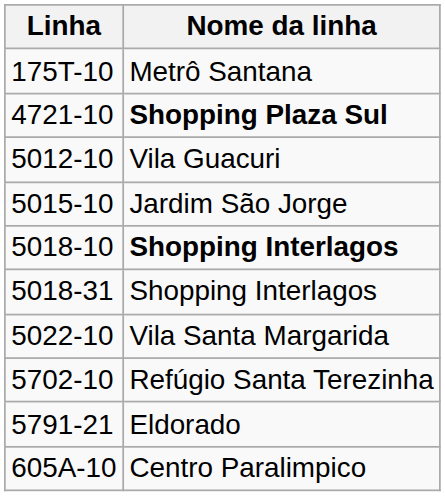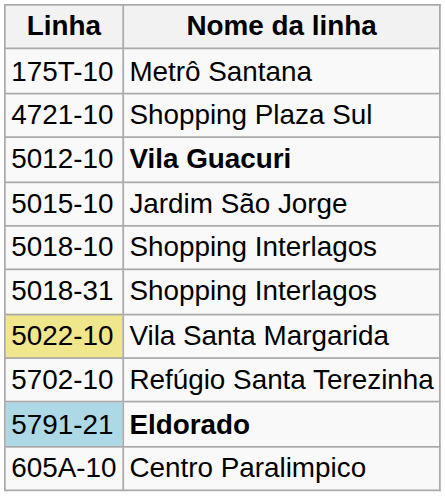(259, 114) bold -> (251, 114) normal
(205, 159) normal -> (210, 159) bold
(264, 247) bold -> (253, 247) normal
(62, 335) no background -> (62, 335) khaki background
(62, 423) no background -> (62, 423) lightblue background
(185, 423) normal -> (190, 423) bold
